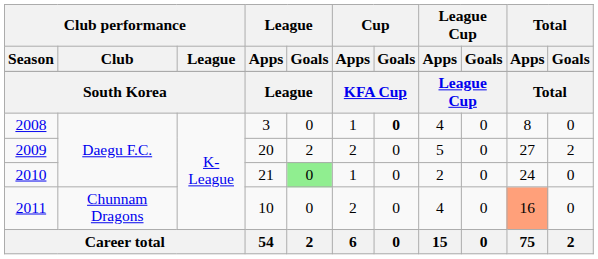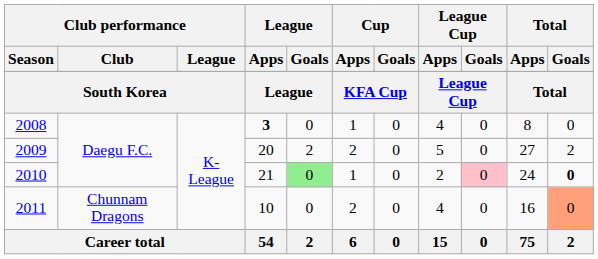(266, 125) normal -> (266, 125) bold
(396, 125) bold -> (396, 125) normal
(484, 174) no background -> (484, 174) pink background
(571, 174) normal -> (571, 174) bold
(527, 208) lightsalmon background -> (527, 208) no background
(571, 208) no background -> (571, 208) lightsalmon background
